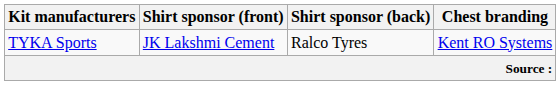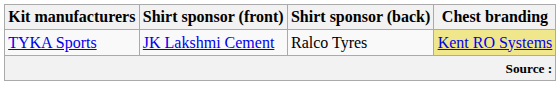(495, 42) no background -> (495, 42) khaki background
